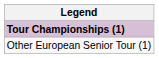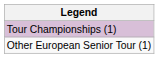(66, 29) bold -> (62, 29) normal
